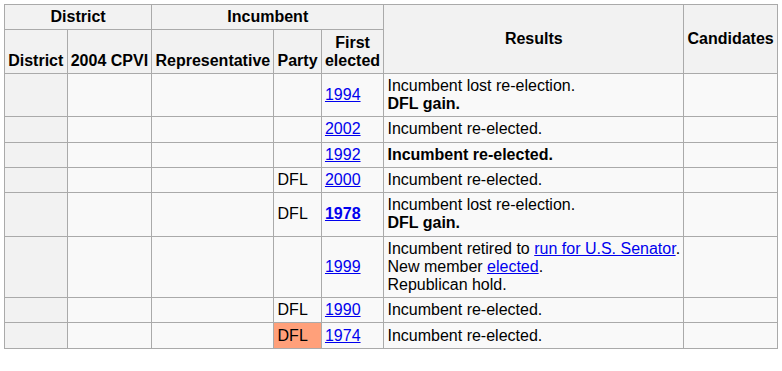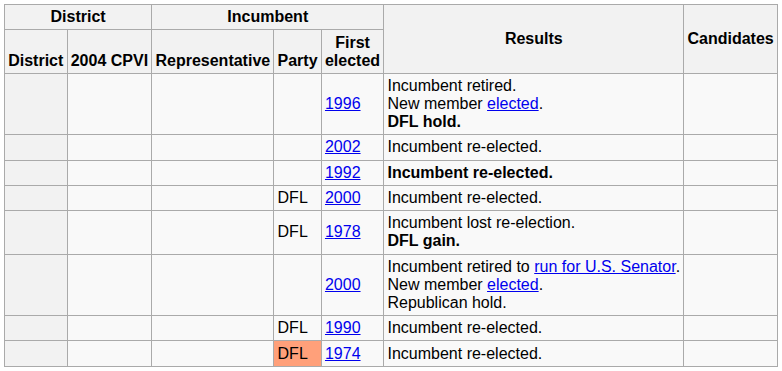(343, 94) 1994 -> (343, 103) 1996
(481, 94) Incumbent lost re-election. DFL gain. -> (465, 103) Incumbent retired. New member elected. DFL hold.
(343, 214) bold -> (343, 232) normal
(343, 266) 1999 -> (343, 284) 2000
